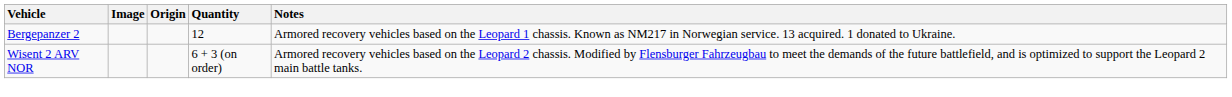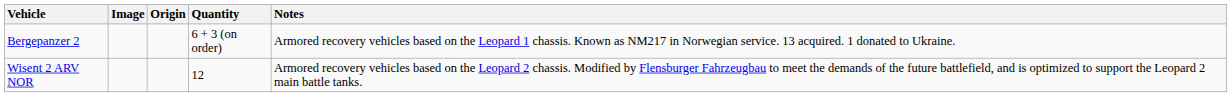(198, 34) 12 -> (214, 41) 6 + 3 (on order)
(214, 61) 6 + 3 (on order) -> (198, 75) 12
